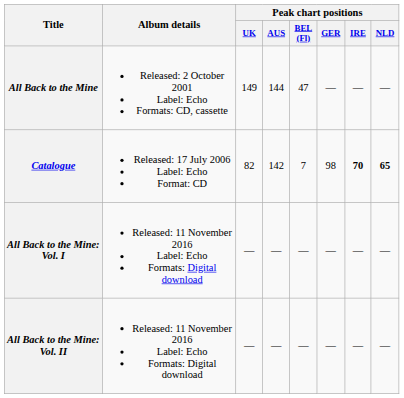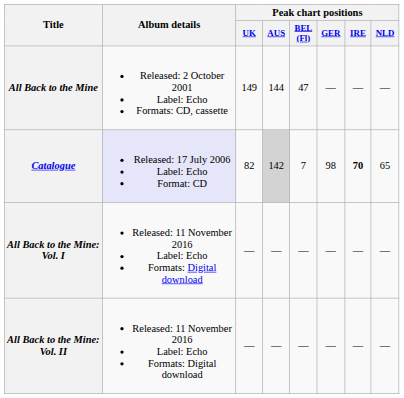(169, 172) no background -> (169, 172) lavender background
(276, 166) no background -> (276, 166) lightgrey background
(385, 166) bold -> (385, 166) normal
